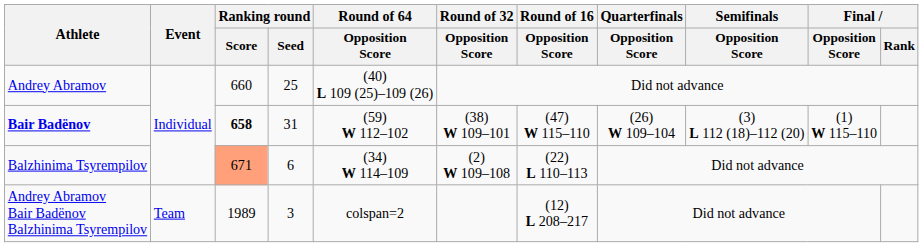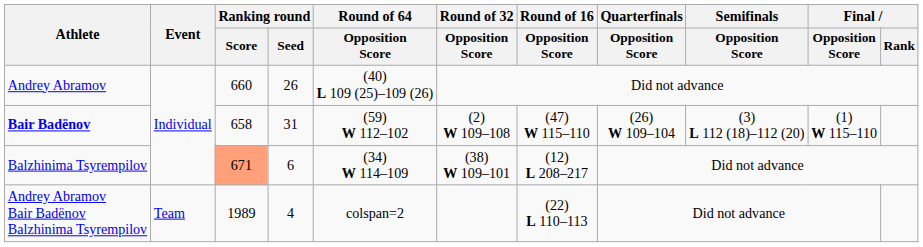(291, 85) 25 -> (291, 85) 26
(241, 125) bold -> (241, 125) normal
(477, 125) (38) W 109–101 -> (477, 125) (2) W 109–108
(477, 165) (2) W 109–108 -> (477, 165) (38) W 109–101
(557, 165) (22) L 110–113 -> (557, 165) (12) L 208–217
(291, 213) 3 -> (291, 213) 4
(557, 213) (12) L 208–217 -> (557, 213) (22) L 110–113
